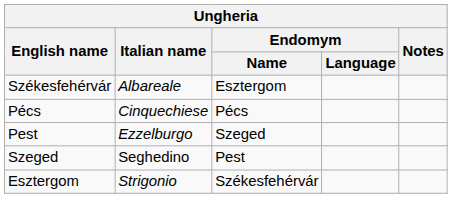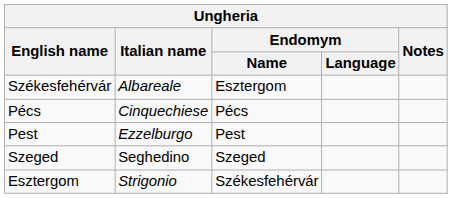(240, 134) Szeged -> (230, 134) Pest
(230, 157) Pest -> (240, 157) Szeged
